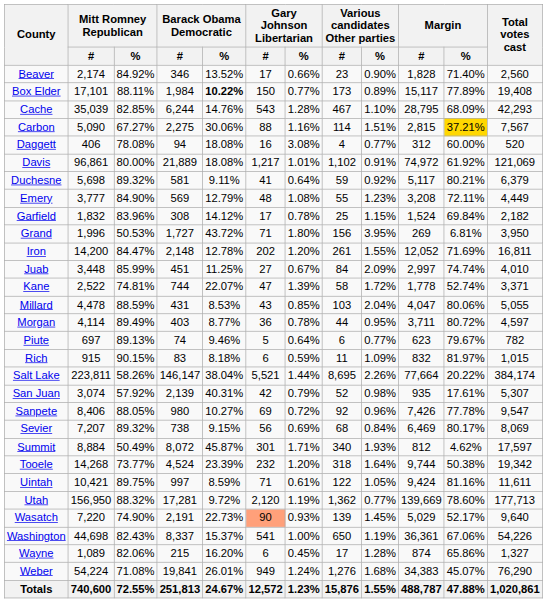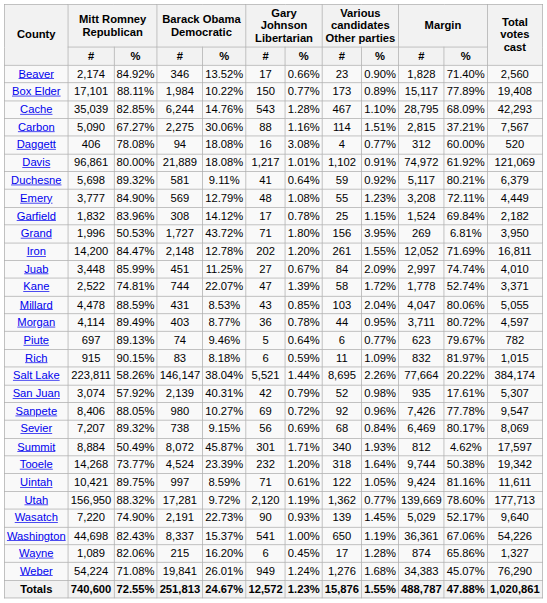(224, 91) bold -> (224, 91) normal
(466, 127) gold background -> (466, 127) no background
(266, 518) lightsalmon background -> (266, 518) no background
